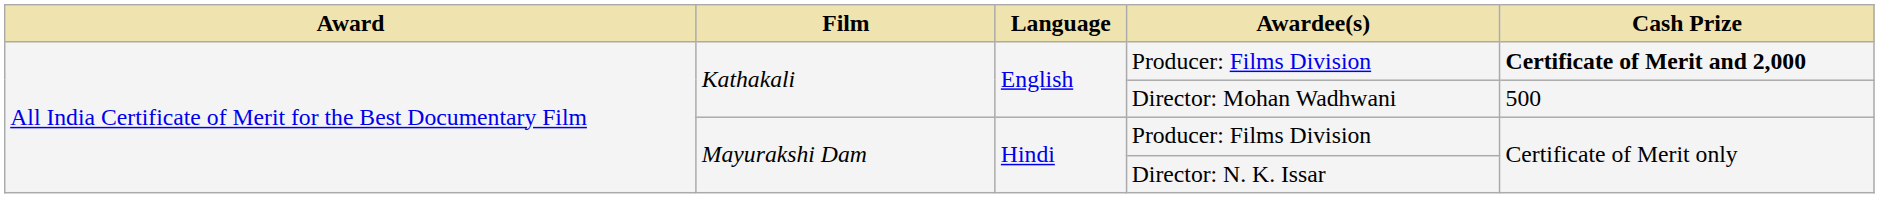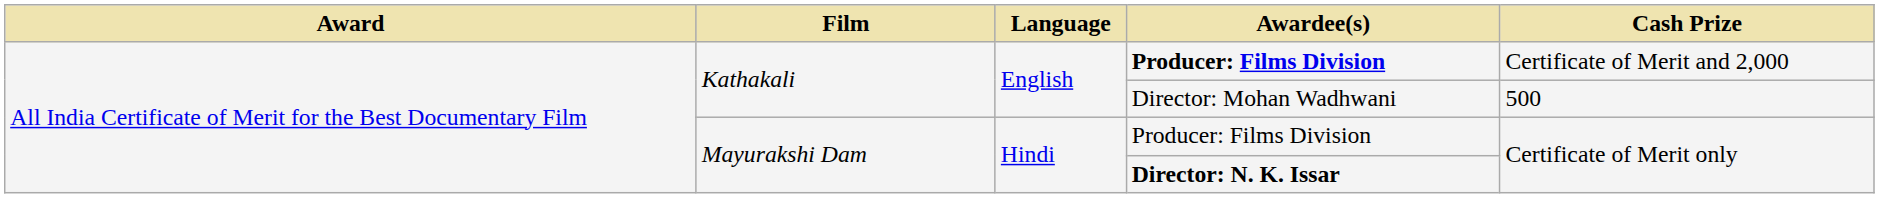(1251, 60) normal -> (1258, 60) bold
(1656, 60) bold -> (1647, 60) normal
(1229, 173) normal -> (1236, 173) bold
